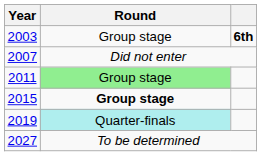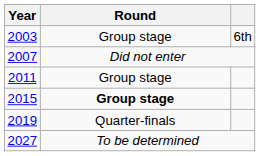(243, 36) bold -> (243, 36) normal
(135, 78) lightgreen background -> (135, 78) no background
(135, 120) paleturquoise background -> (135, 120) no background
